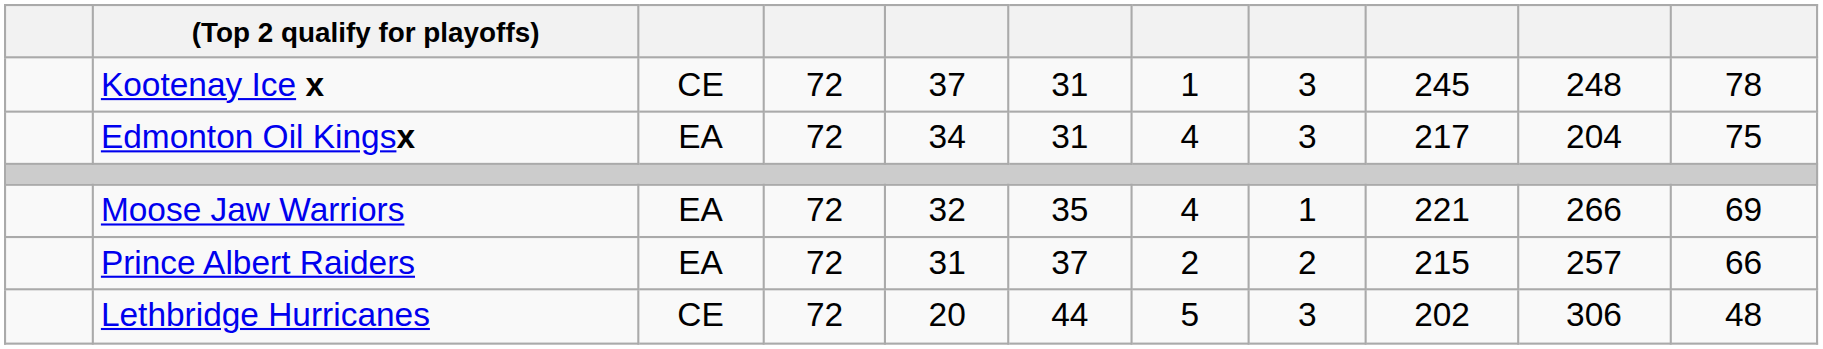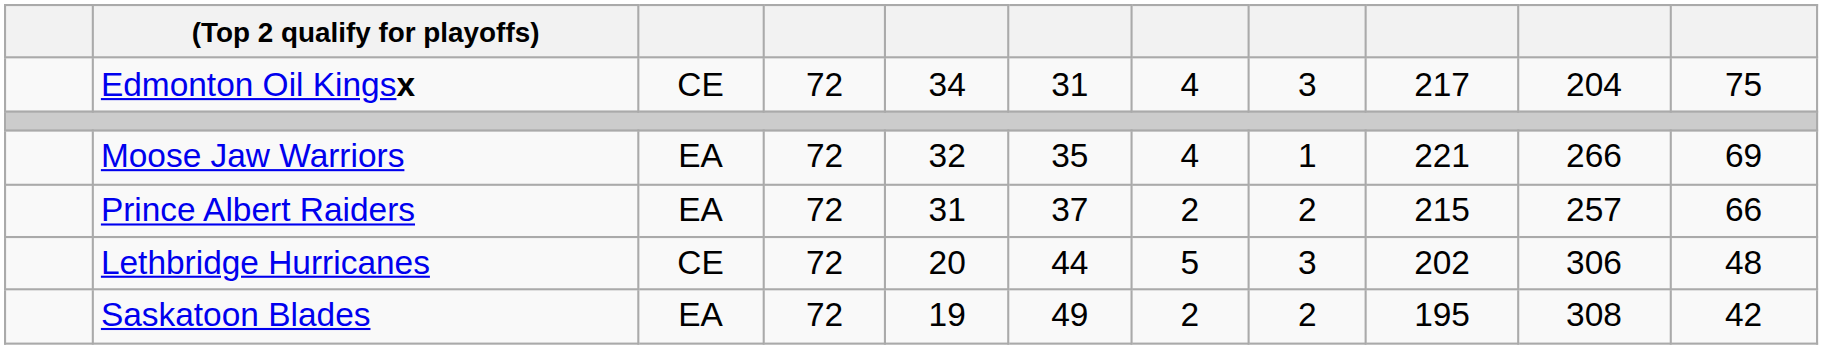- row: (212, 84)
(701, 137) EA -> (701, 84) CE
+ row: (236, 315)
